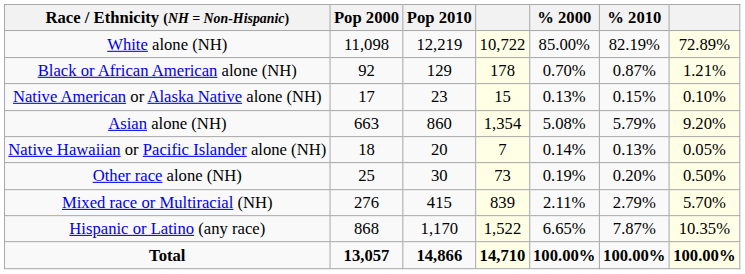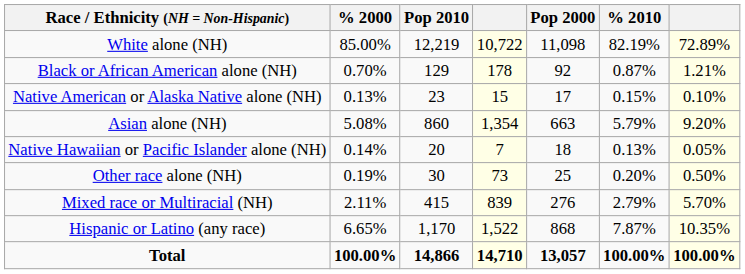columns swapped: (366, 17) <-> (564, 17)
